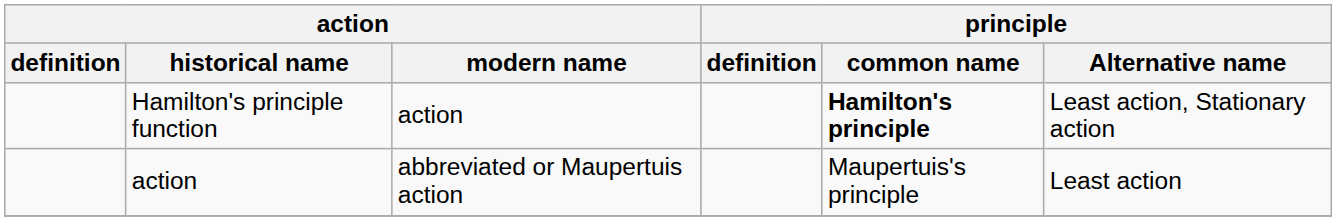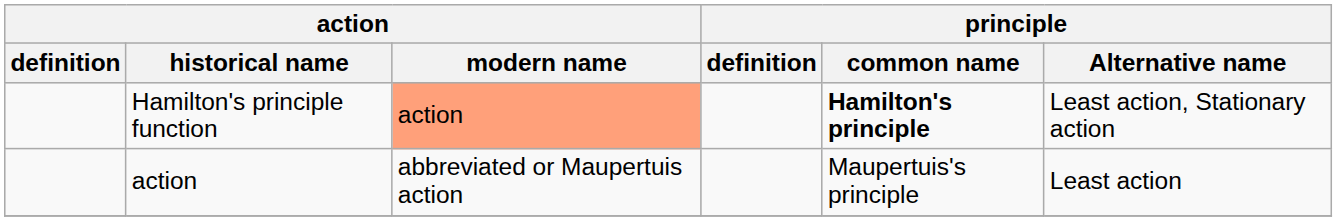(430, 115) no background -> (430, 115) lightsalmon background
